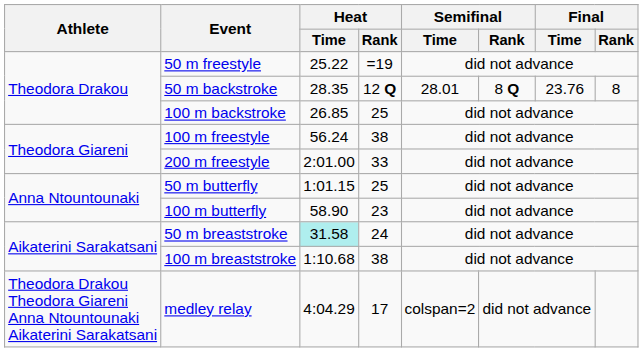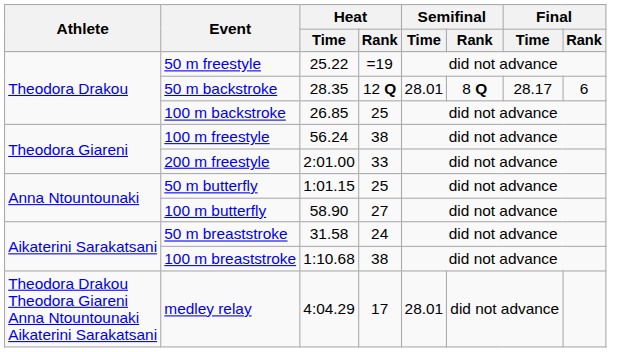(565, 89) 23.76 -> (533, 89) 28.17
(616, 89) 8 -> (584, 89) 6
(380, 210) 23 -> (380, 210) 27
(329, 235) paleturquoise background -> (329, 235) no background
(440, 309) colspan=2 -> (424, 309) 28.01
